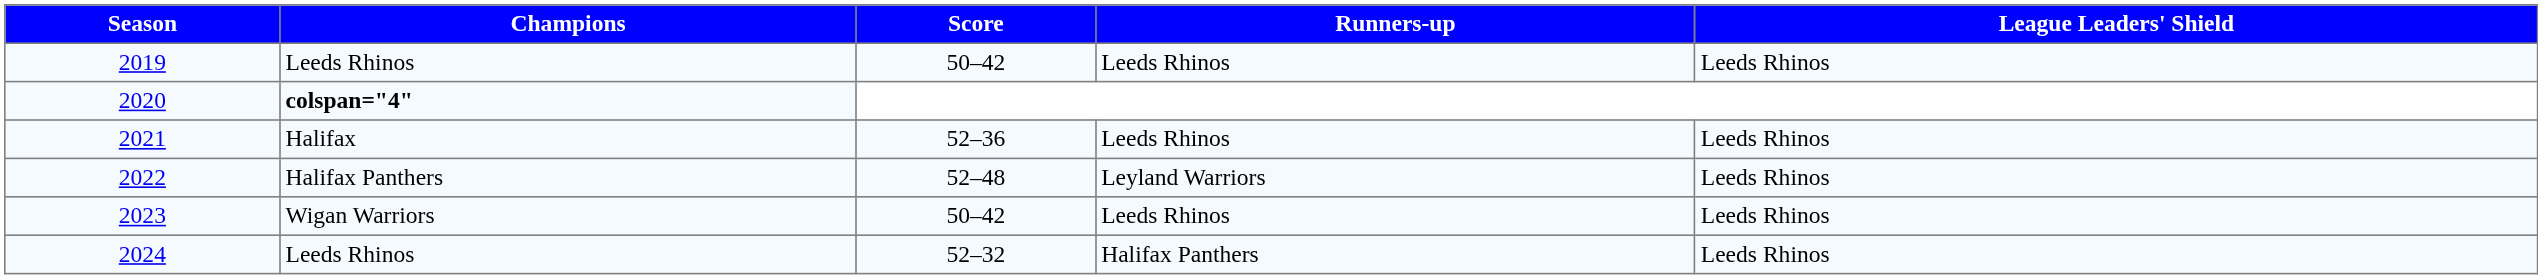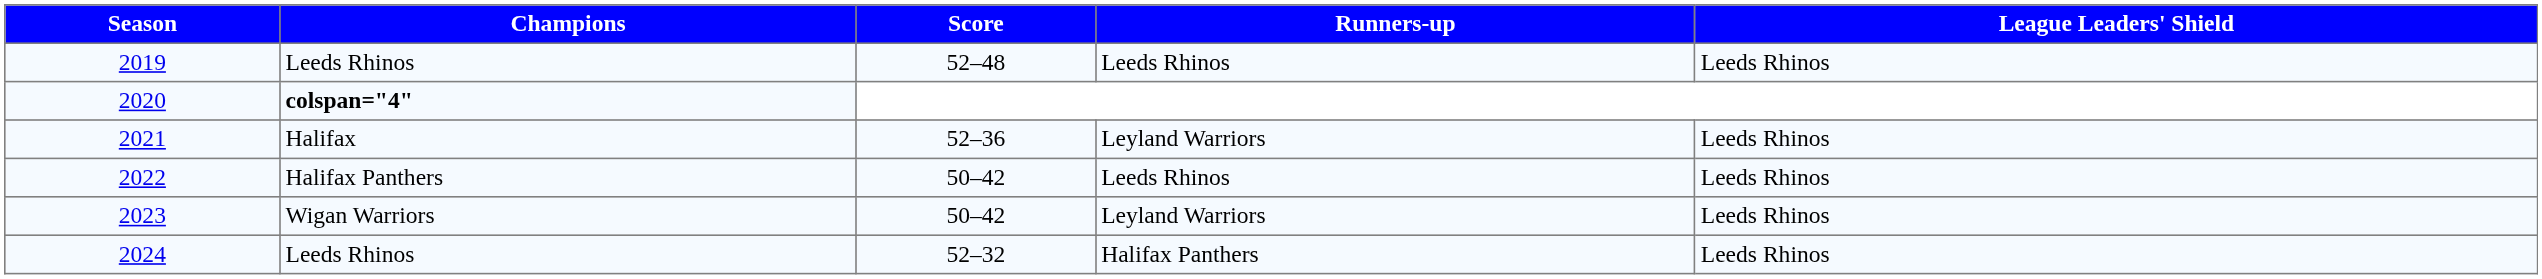(976, 62) 50–42 -> (976, 62) 52–48
(1166, 138) Leeds Rhinos -> (1183, 138) Leyland Warriors
(976, 177) 52–48 -> (976, 177) 50–42
(1183, 177) Leyland Warriors -> (1166, 177) Leeds Rhinos
(1166, 215) Leeds Rhinos -> (1183, 215) Leyland Warriors
